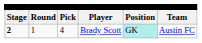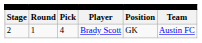(9, 31) bold -> (9, 31) normal
(132, 31) paleturquoise background -> (132, 31) no background
